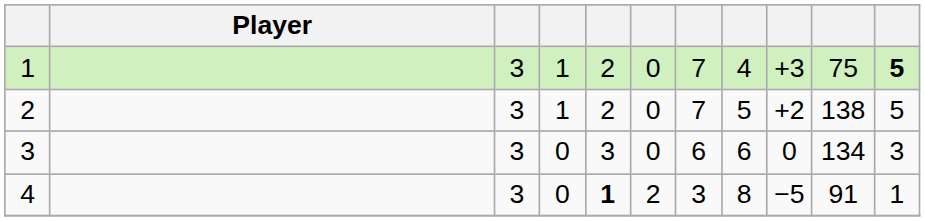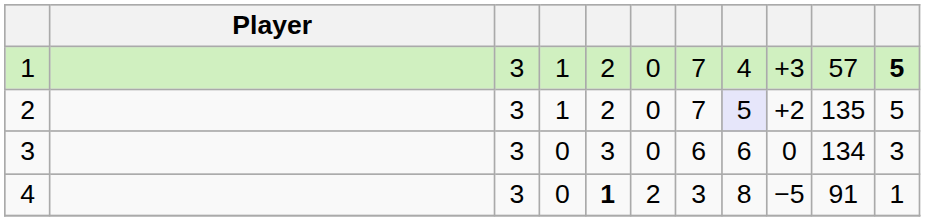(843, 67) 75 -> (843, 67) 57
(744, 109) no background -> (744, 109) lavender background
(843, 109) 138 -> (843, 109) 135
